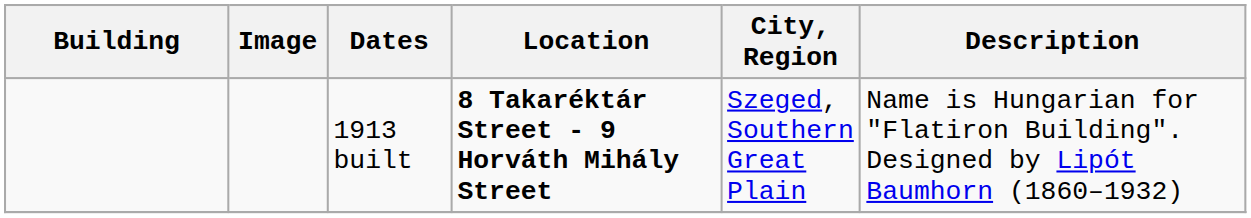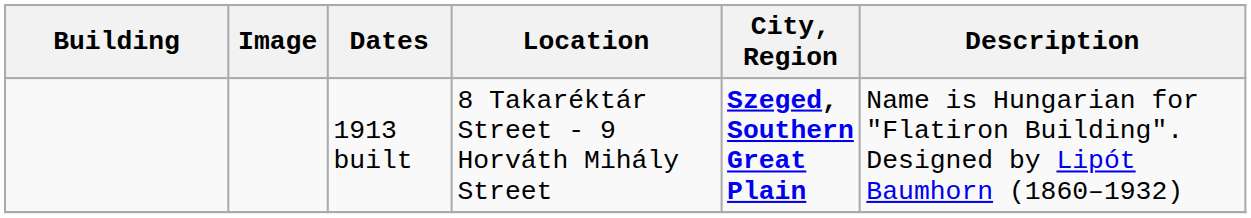(568, 146) bold -> (568, 146) normal
(790, 146) normal -> (790, 146) bold
